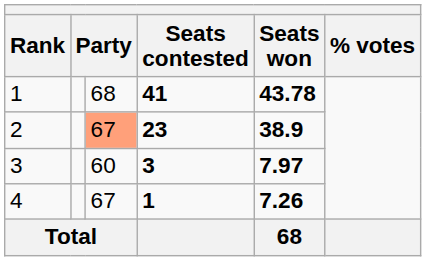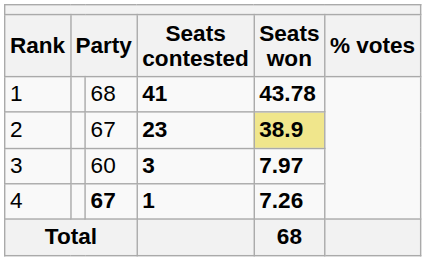(103, 129) lightsalmon background -> (103, 129) no background
(281, 129) no background -> (281, 129) khaki background
(103, 201) normal -> (103, 201) bold
